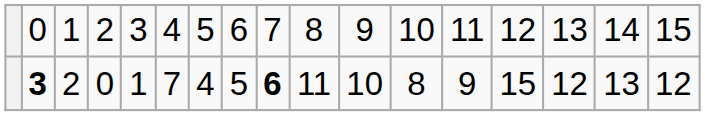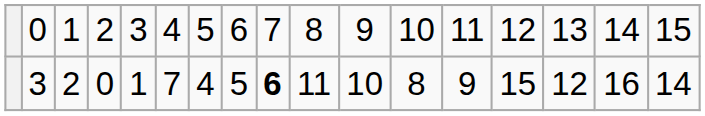(38, 82) bold -> (38, 82) normal
(621, 82) 13 -> (621, 82) 16
(673, 82) 12 -> (673, 82) 14
